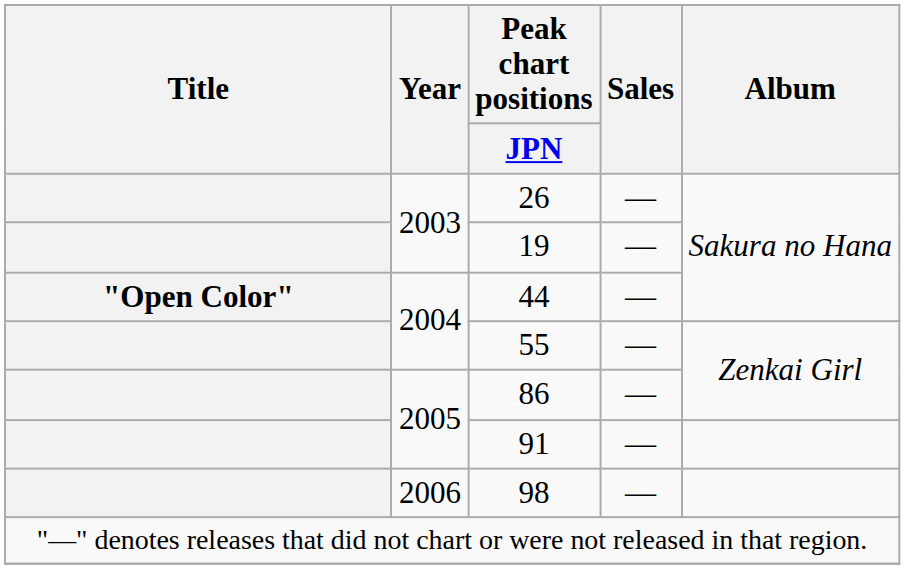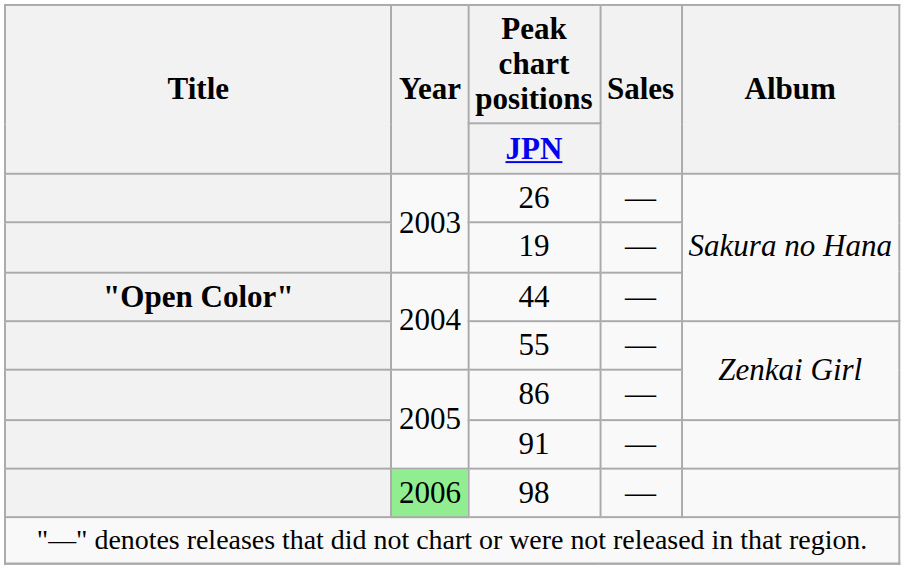(430, 492) no background -> (430, 492) lightgreen background
